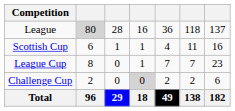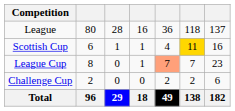(90, 30) lightgrey background -> (90, 30) no background
(192, 47) no background -> (192, 47) gold background
(167, 64) no background -> (167, 64) lightsalmon background
(142, 81) lightgrey background -> (142, 81) no background
